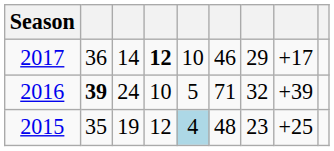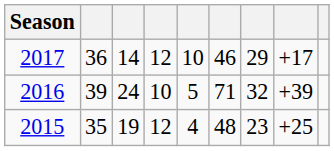(161, 57) bold -> (161, 57) normal
(96, 92) bold -> (96, 92) normal
(193, 127) lightblue background -> (193, 127) no background
